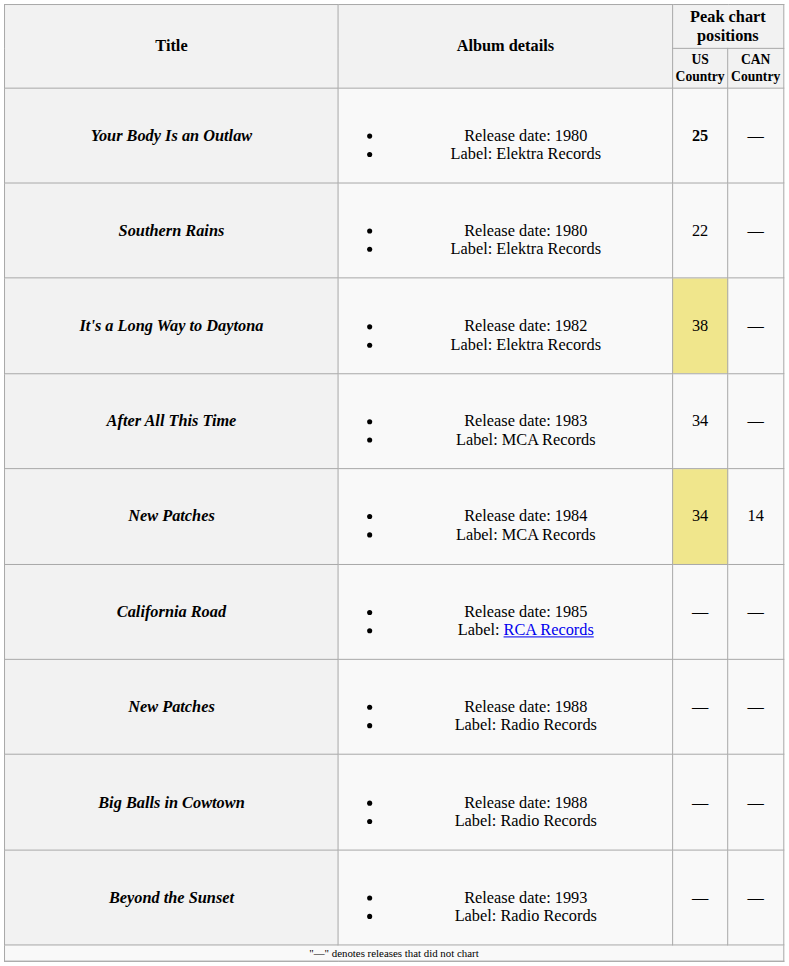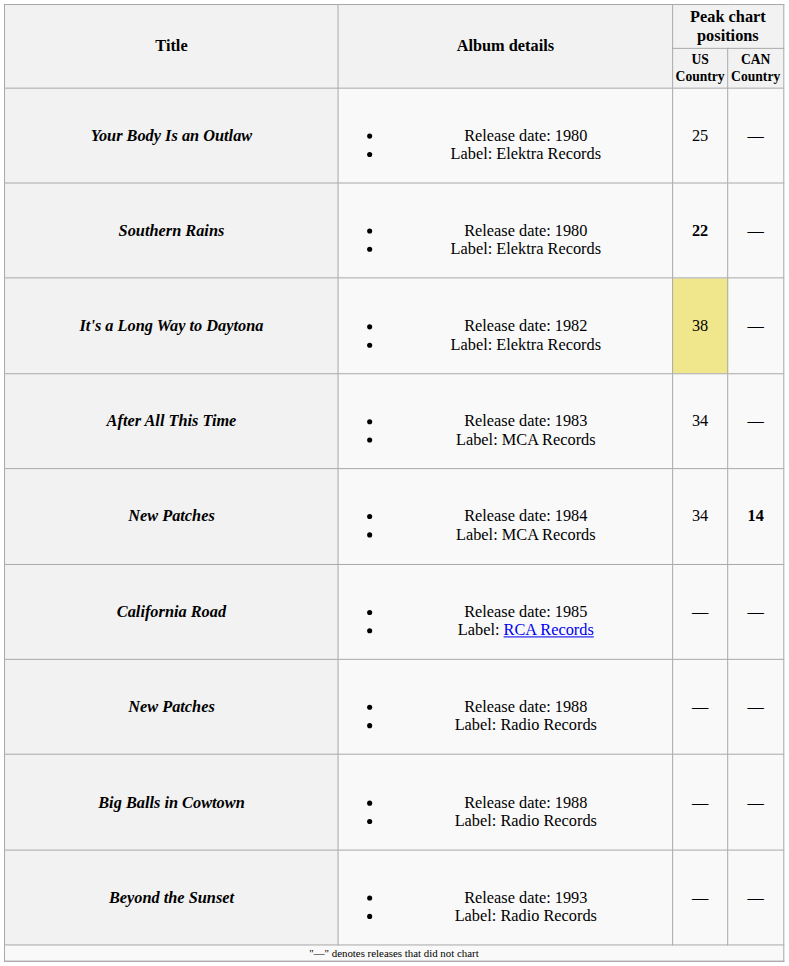(700, 135) bold -> (700, 135) normal
(700, 230) normal -> (700, 230) bold
(700, 516) khaki background -> (700, 516) no background
(756, 516) normal -> (756, 516) bold
